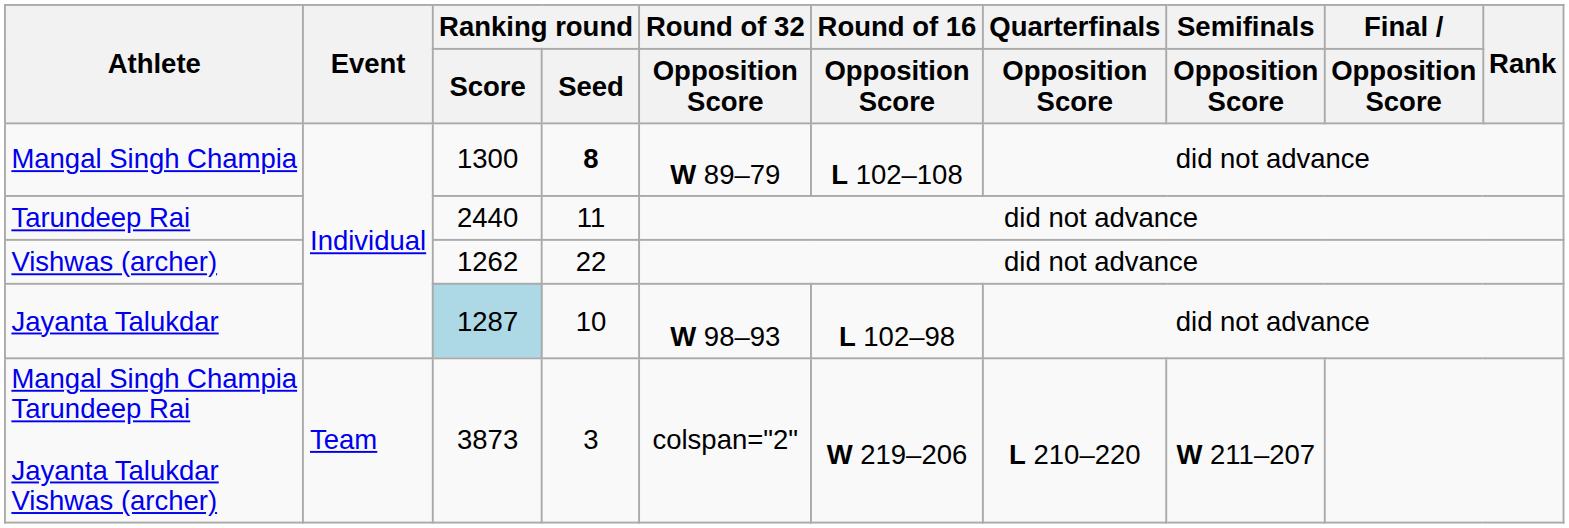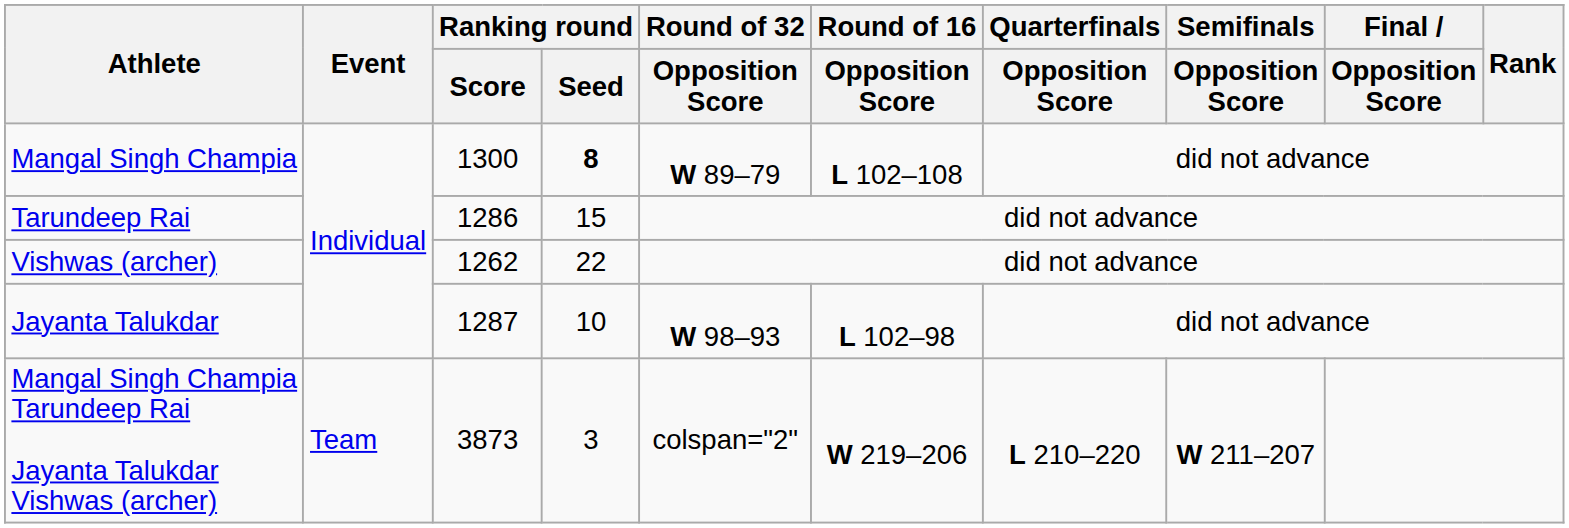(488, 219) 2440 -> (488, 219) 1286
(591, 219) 11 -> (591, 219) 15
(488, 321) lightblue background -> (488, 321) no background
